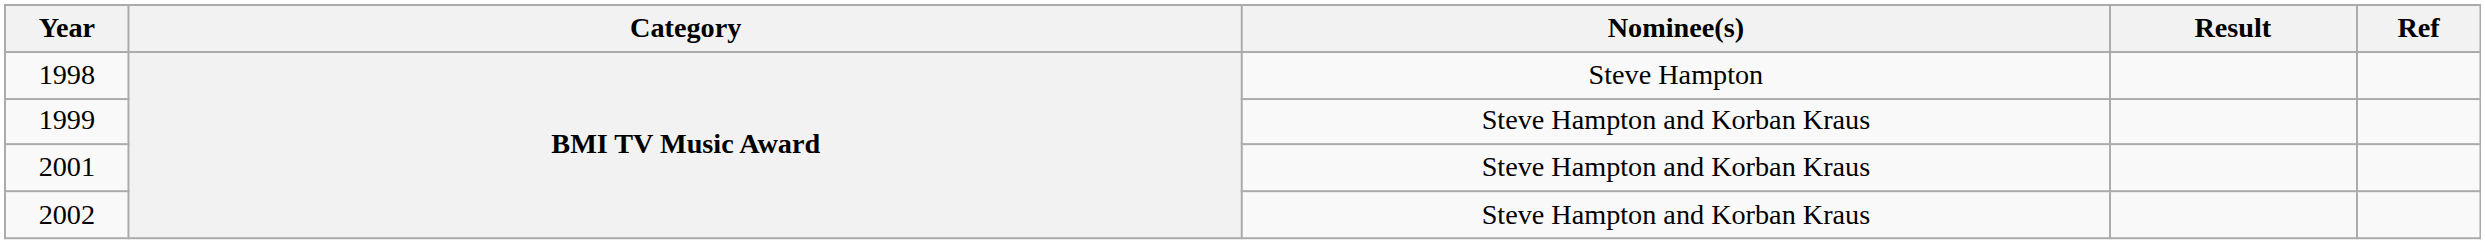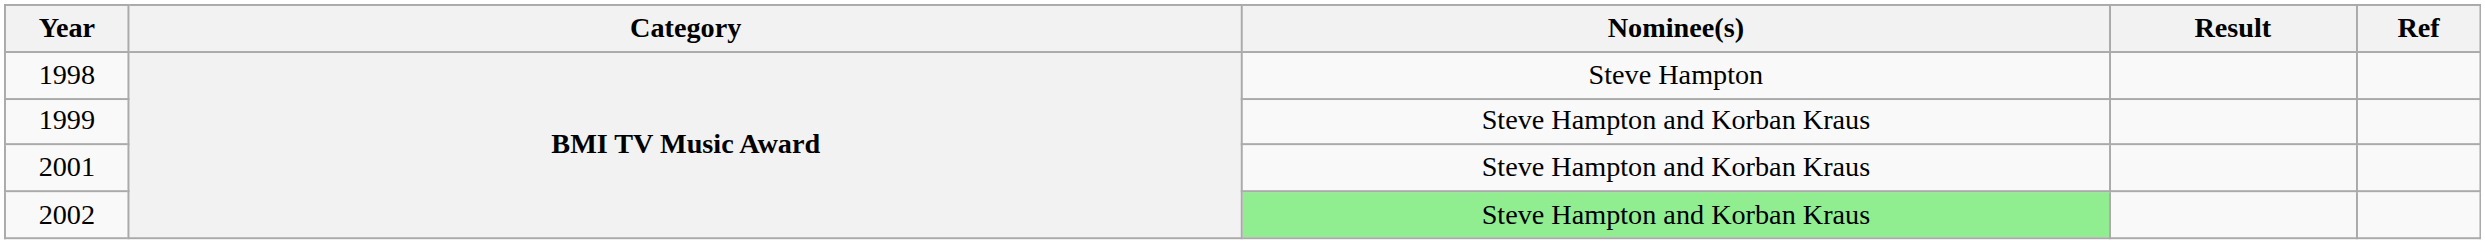(1676, 214) no background -> (1676, 214) lightgreen background
